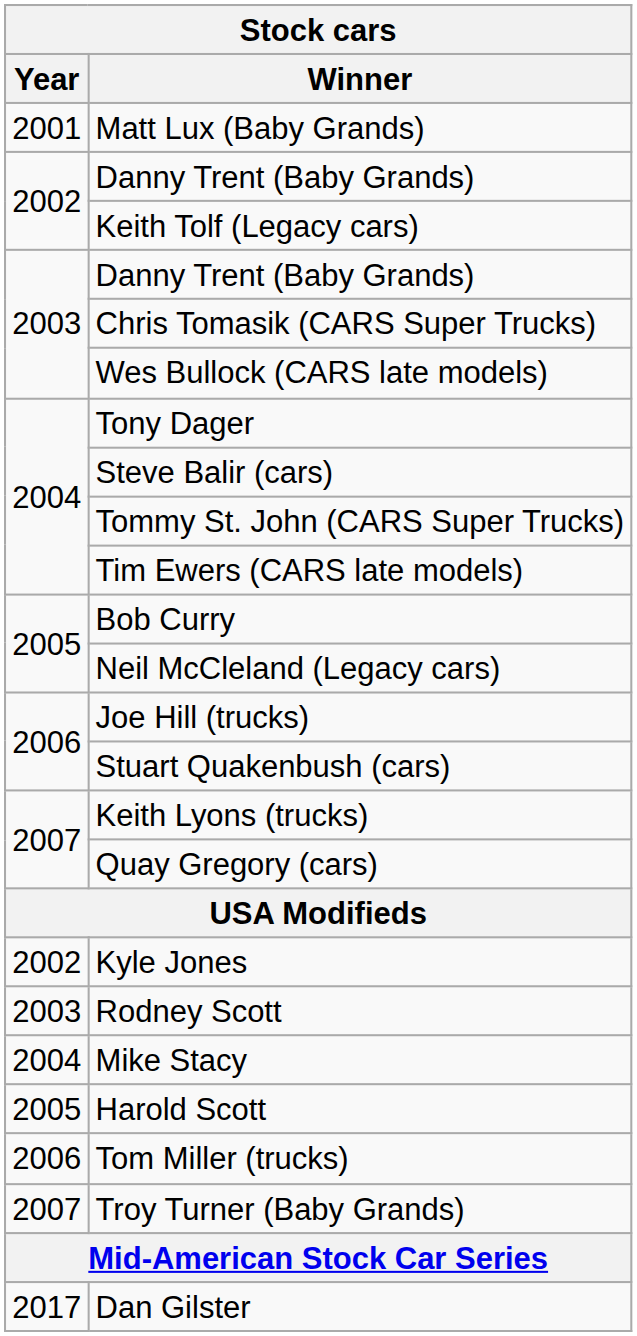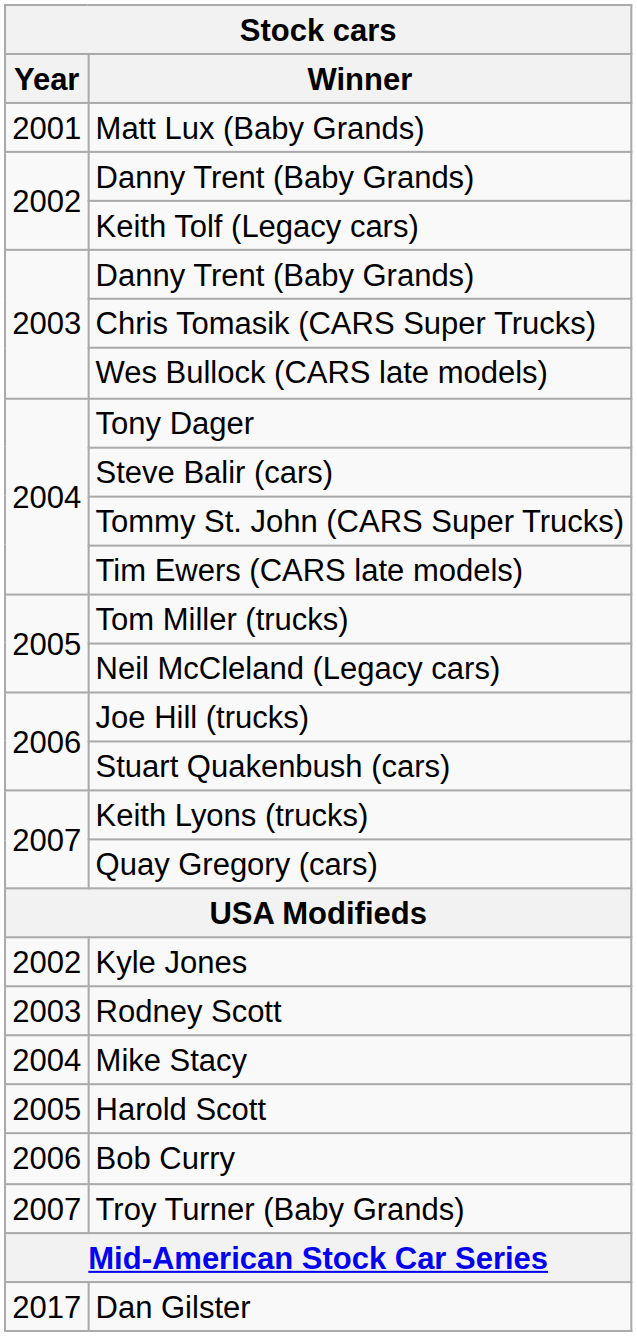(165, 619) Bob Curry -> (222, 619) Tom Miller (trucks)
(222, 1159) Tom Miller (trucks) -> (165, 1159) Bob Curry
